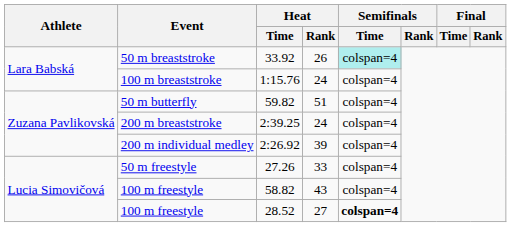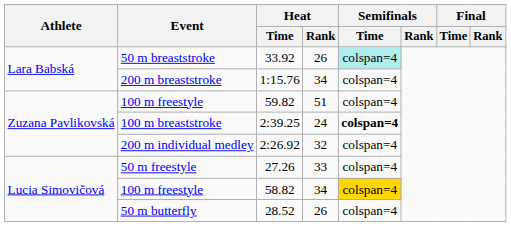(171, 80) 100 m breaststroke -> (171, 80) 200 m breaststroke
(321, 80) 24 -> (321, 80) 34
(159, 102) 50 m butterfly -> (162, 102) 100 m freestyle
(171, 123) 200 m breaststroke -> (171, 123) 100 m breaststroke
(370, 123) normal -> (370, 123) bold
(321, 145) 39 -> (321, 145) 32
(321, 189) 43 -> (321, 189) 34
(370, 189) no background -> (370, 189) gold background
(162, 211) 100 m freestyle -> (159, 211) 50 m butterfly
(321, 211) 27 -> (321, 211) 26
(370, 211) bold -> (370, 211) normal
